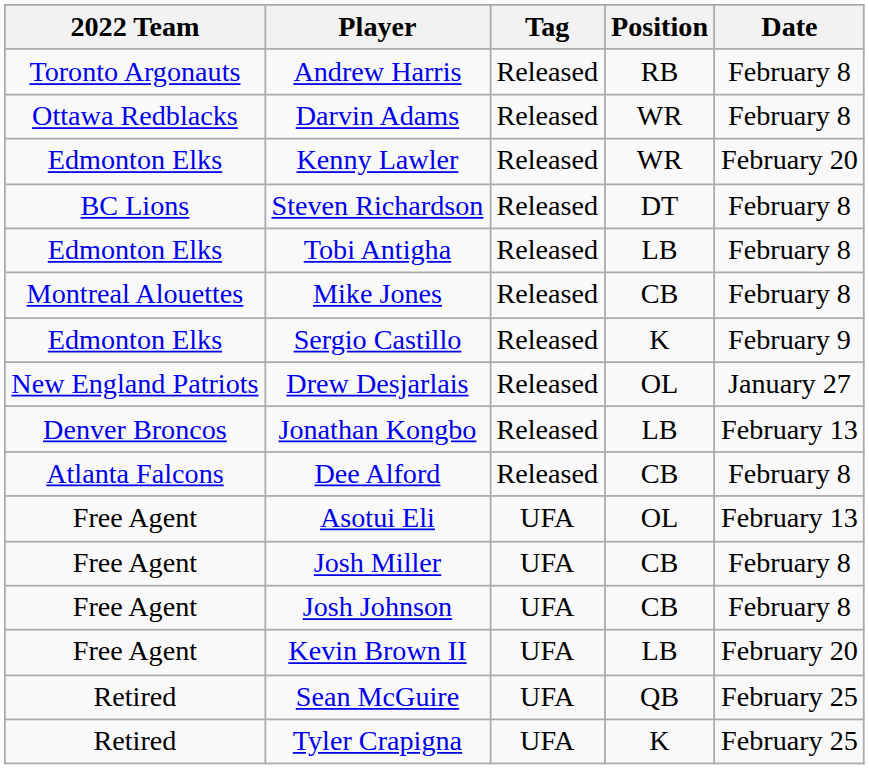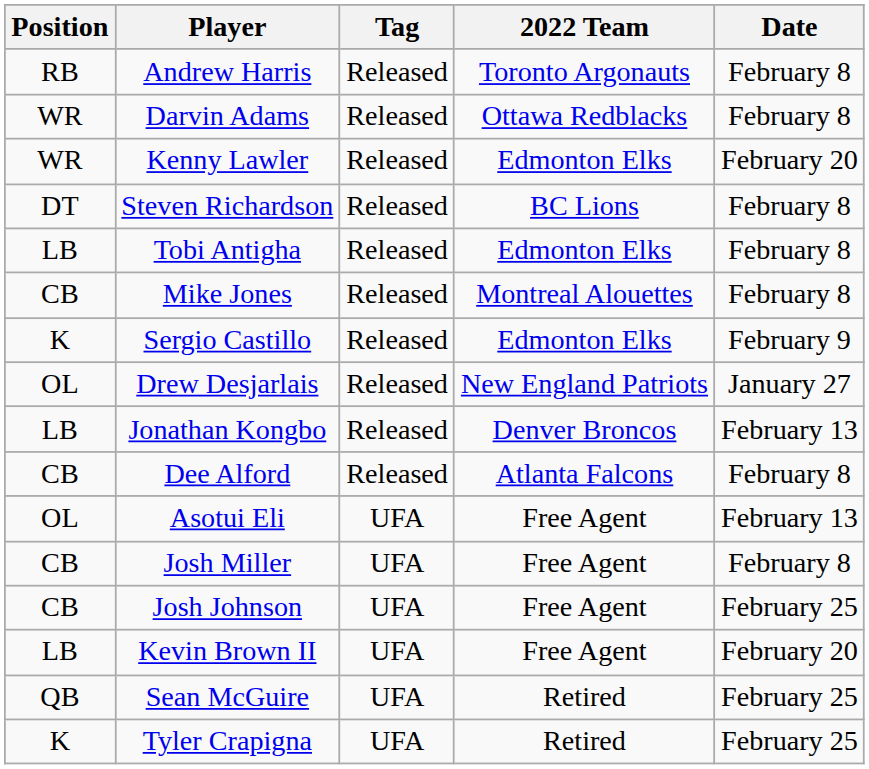columns swapped: (660, 26) <-> (135, 26)
(789, 607) February 8 -> (789, 607) February 25
